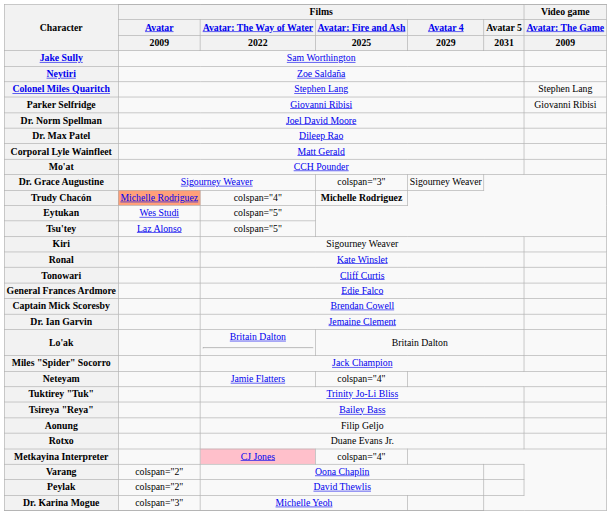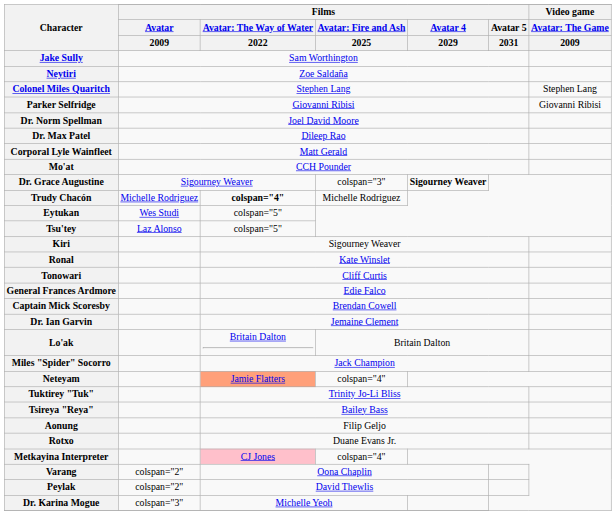(446, 182) normal -> (448, 182) bold
(159, 197) lightsalmon background -> (159, 197) no background
(258, 197) normal -> (258, 197) bold
(361, 197) bold -> (361, 197) normal
(258, 379) no background -> (258, 379) lightsalmon background
